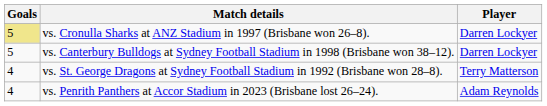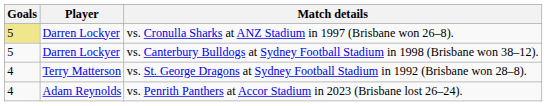columns swapped: (499, 14) <-> (248, 14)
